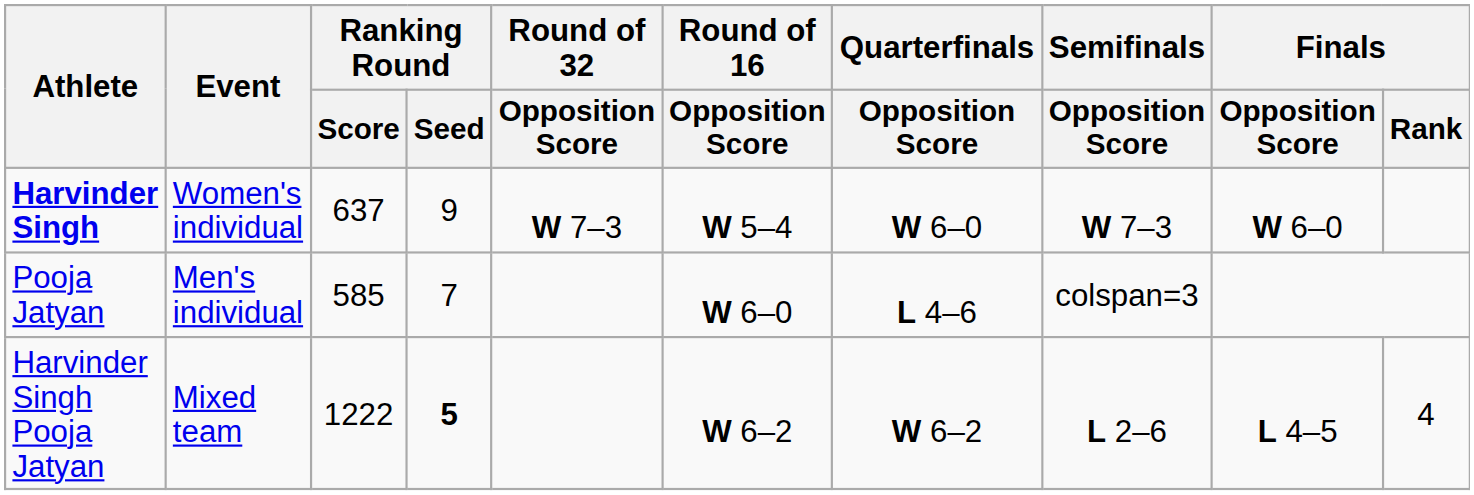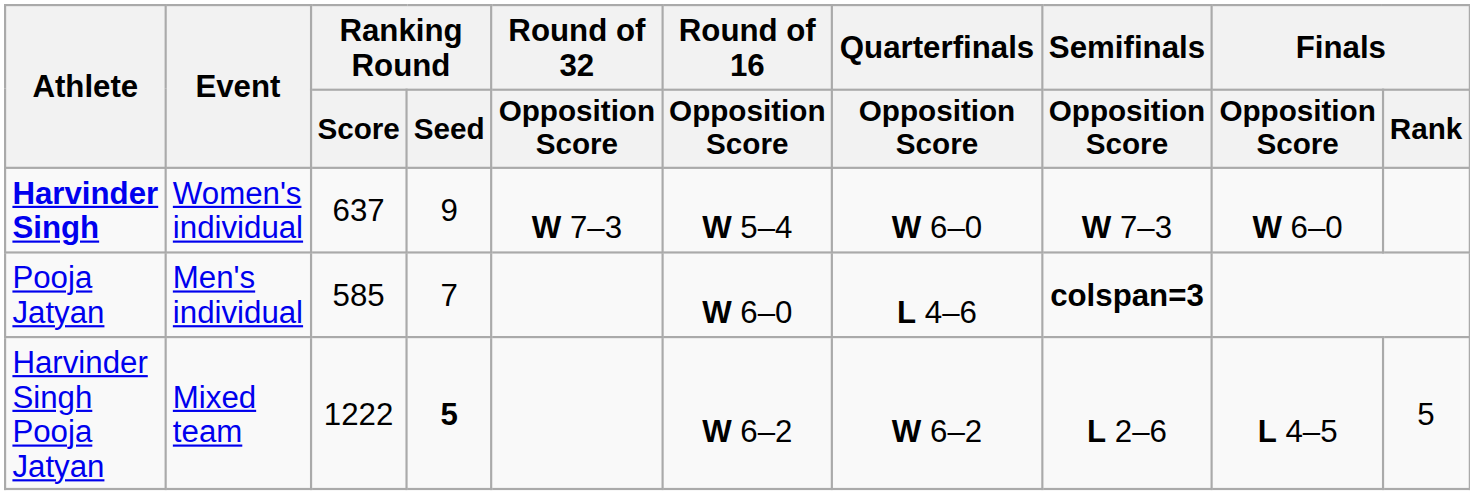(1127, 295) normal -> (1127, 295) bold
(1426, 414) 4 -> (1426, 414) 5
